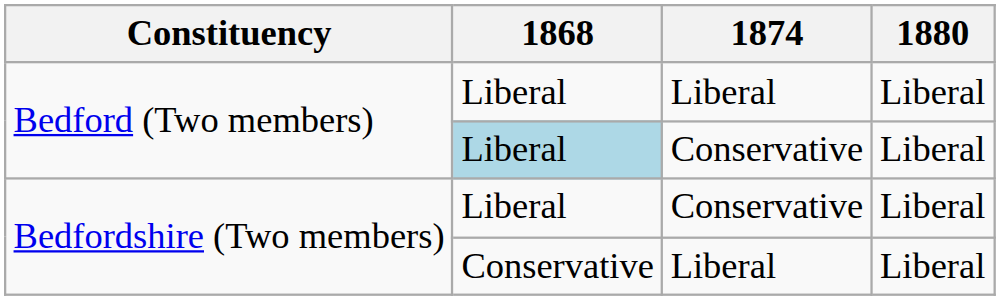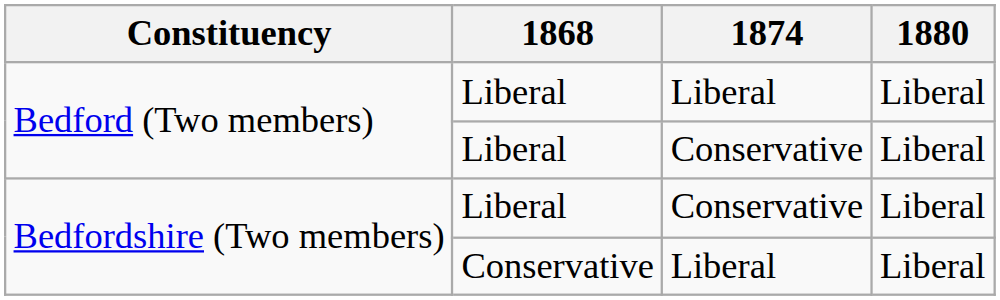(514, 149) lightblue background -> (514, 149) no background
